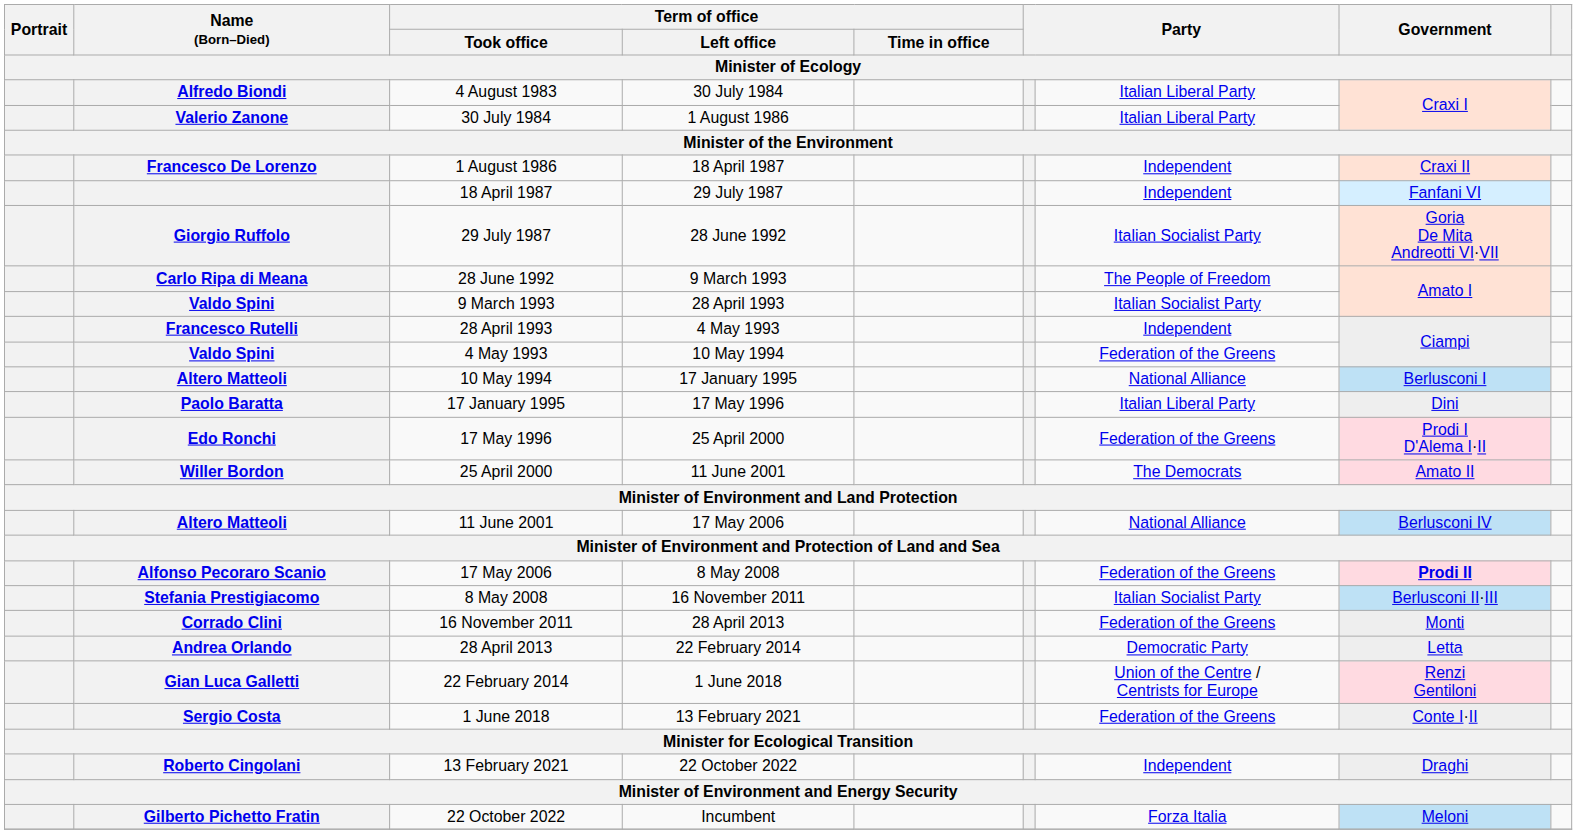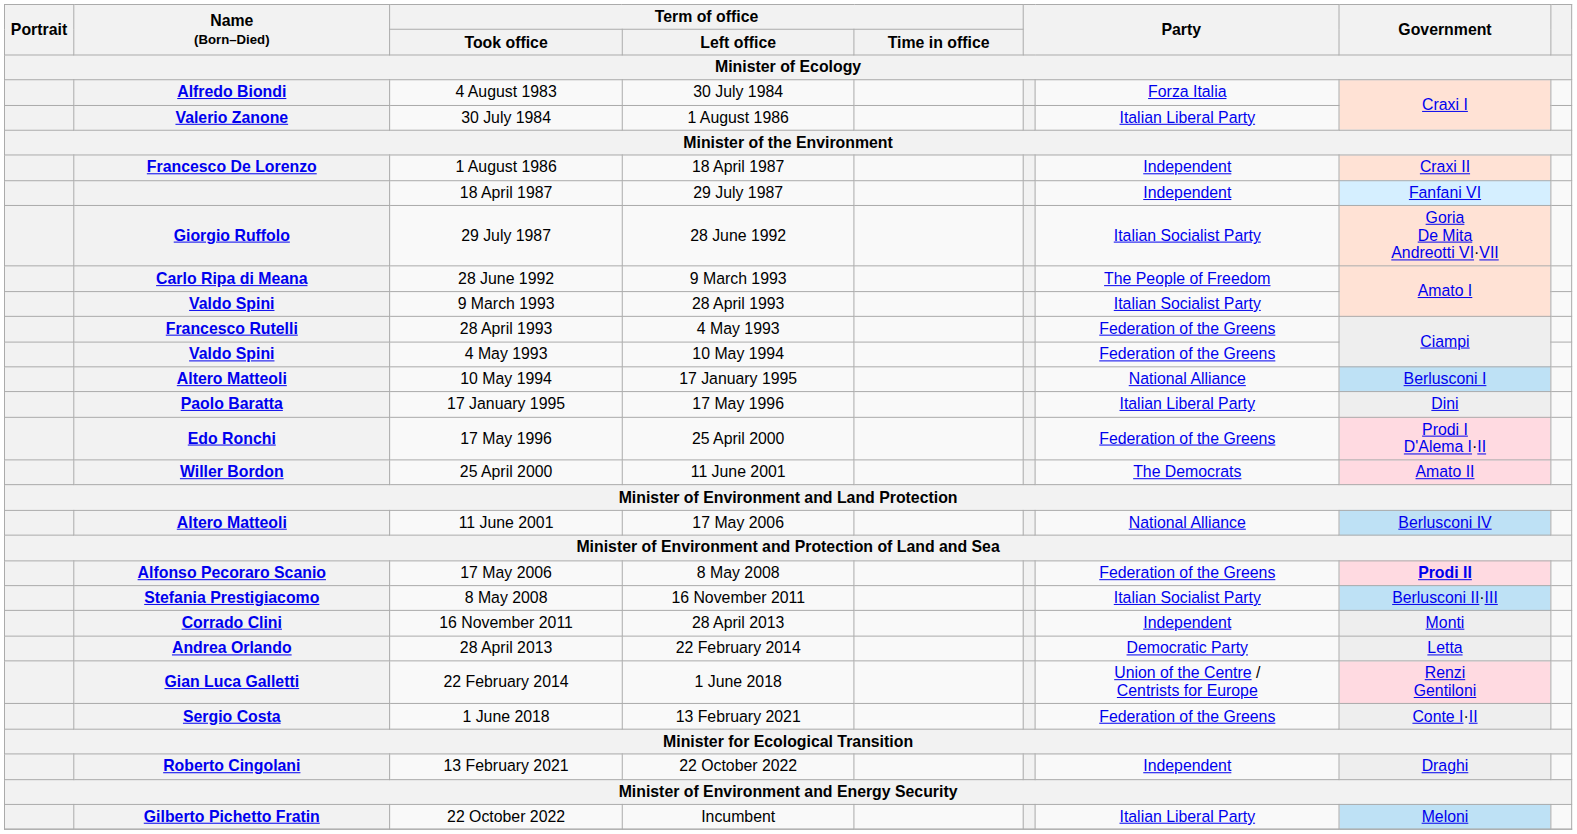(1187, 92) Italian Liberal Party -> (1187, 92) Forza Italia
(1187, 329) Independent -> (1187, 329) Federation of the Greens
(1187, 623) Federation of the Greens -> (1187, 623) Independent
(1187, 816) Forza Italia -> (1187, 816) Italian Liberal Party
